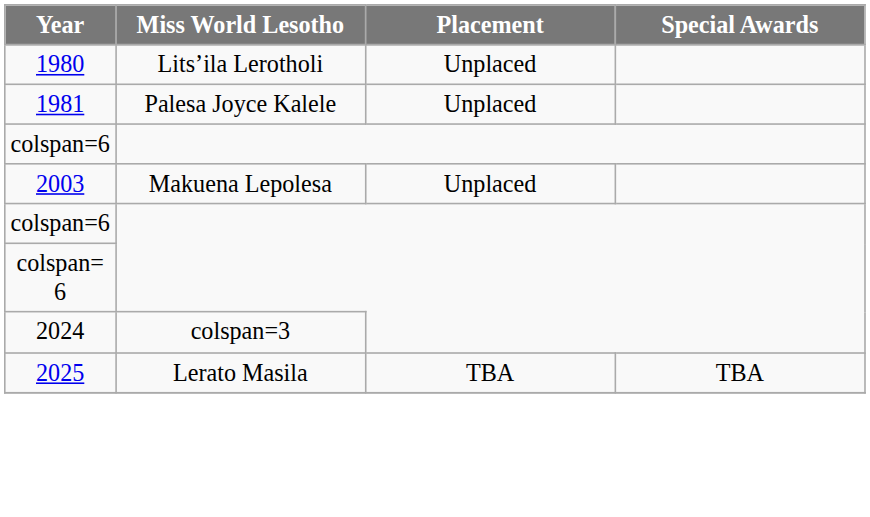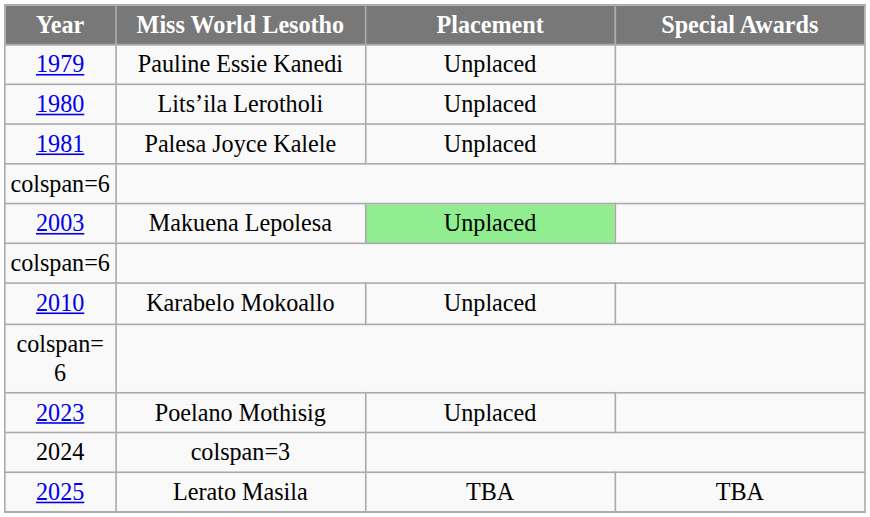+ row: (60, 64)
(490, 184) no background -> (490, 223) lightgreen background
+ row: (60, 303)
+ row: (60, 411)
